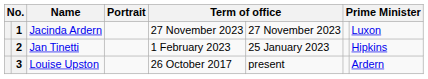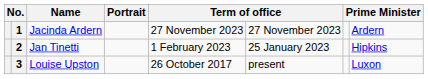(366, 30) Luxon -> (368, 30) Ardern
(368, 64) Ardern -> (366, 64) Luxon
